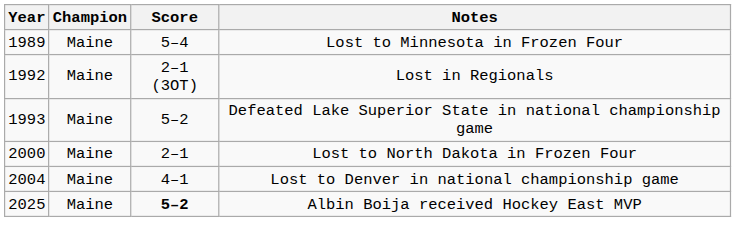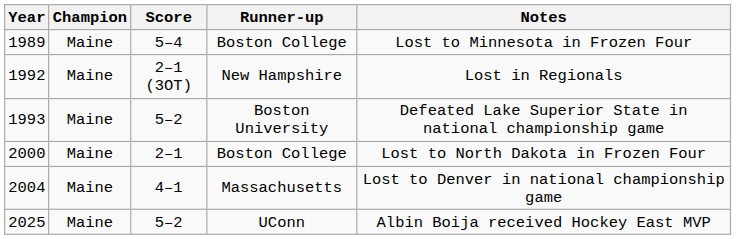+ column: (282, 17)
(175, 204) bold -> (169, 222) normal
